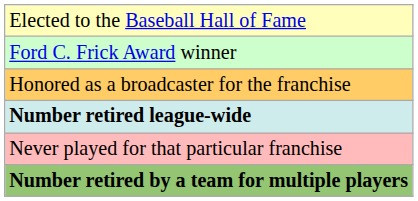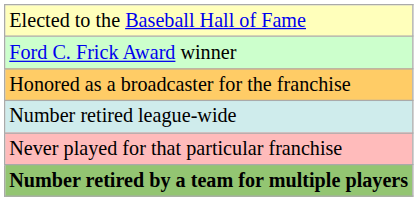(130, 116) bold -> (123, 116) normal
